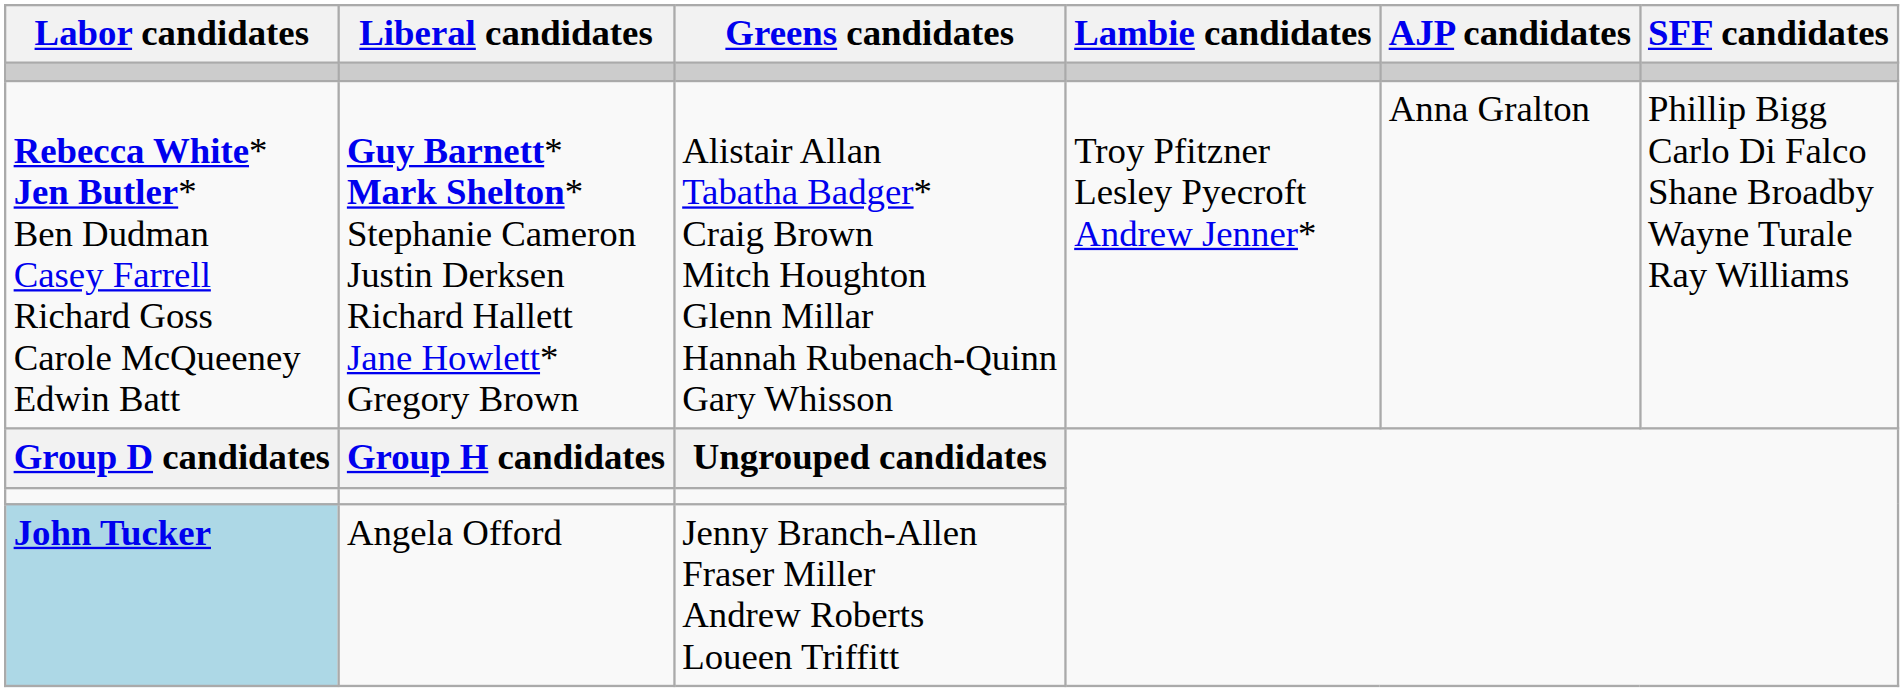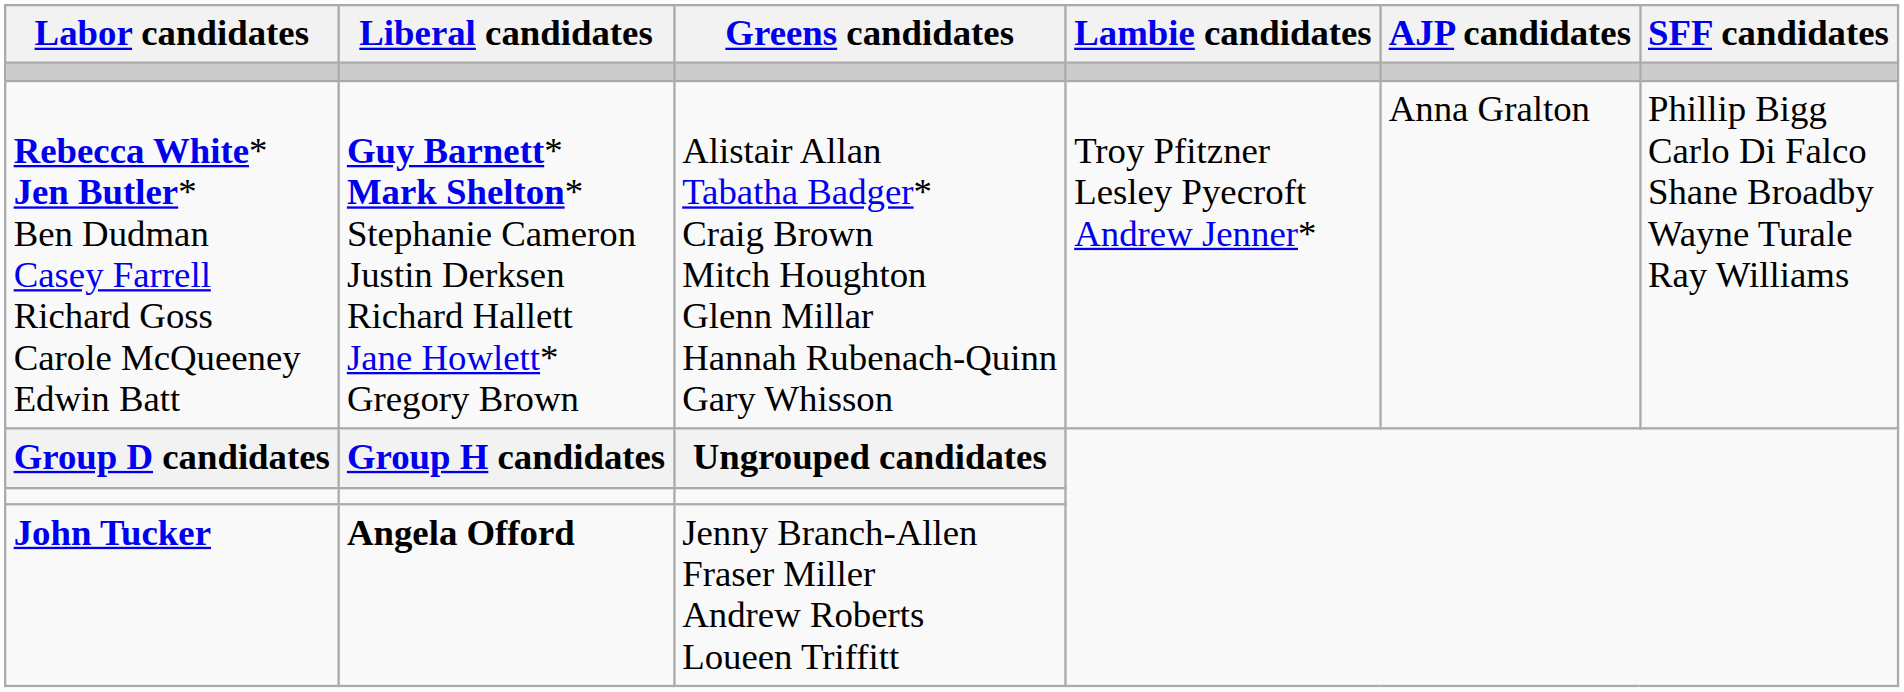(112, 532) lightblue background -> (112, 532) no background
(454, 532) normal -> (461, 532) bold
